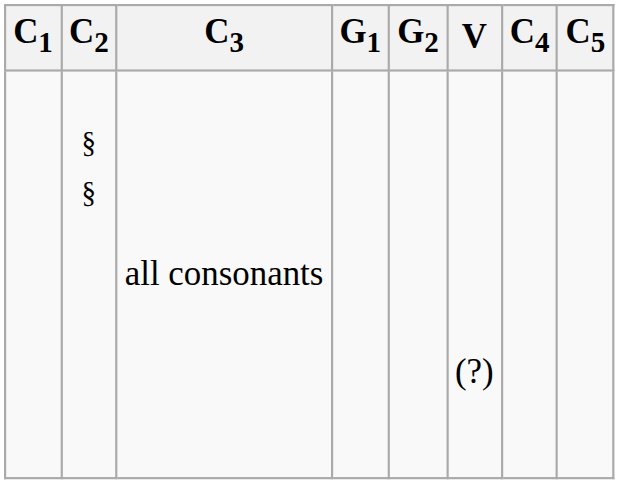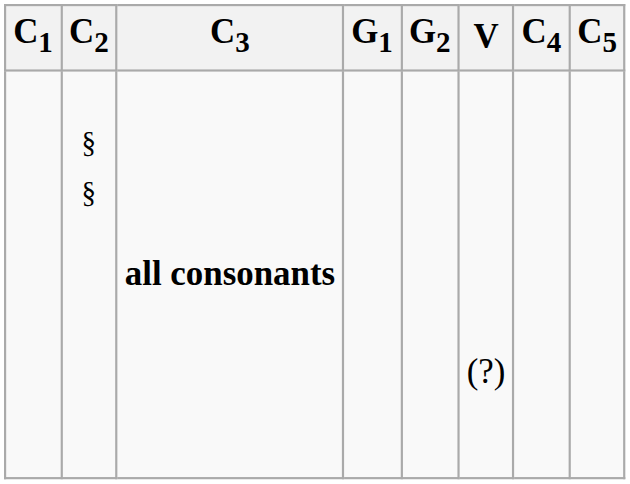(224, 273) normal -> (230, 273) bold
